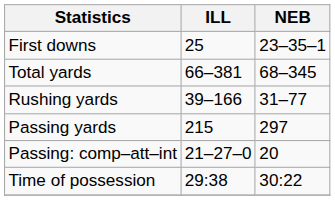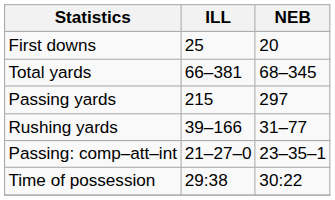(293, 45) 23–35–1 -> (269, 45) 20
rows swapped: (63, 99) <-> (62, 126)
(269, 153) 20 -> (293, 153) 23–35–1
